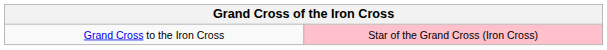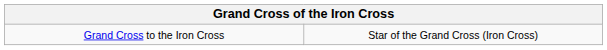(453, 35) pink background -> (453, 35) no background
